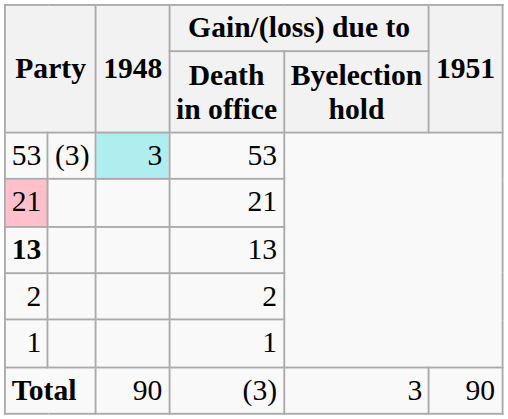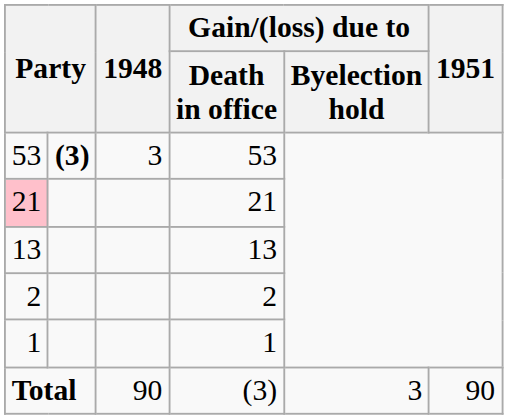(72, 155) normal -> (72, 155) bold
(155, 155) paleturquoise background -> (155, 155) no background
(27, 249) bold -> (27, 249) normal
